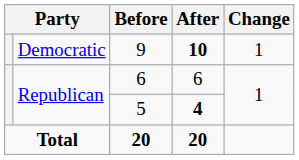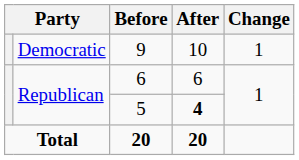(198, 49) bold -> (198, 49) normal
